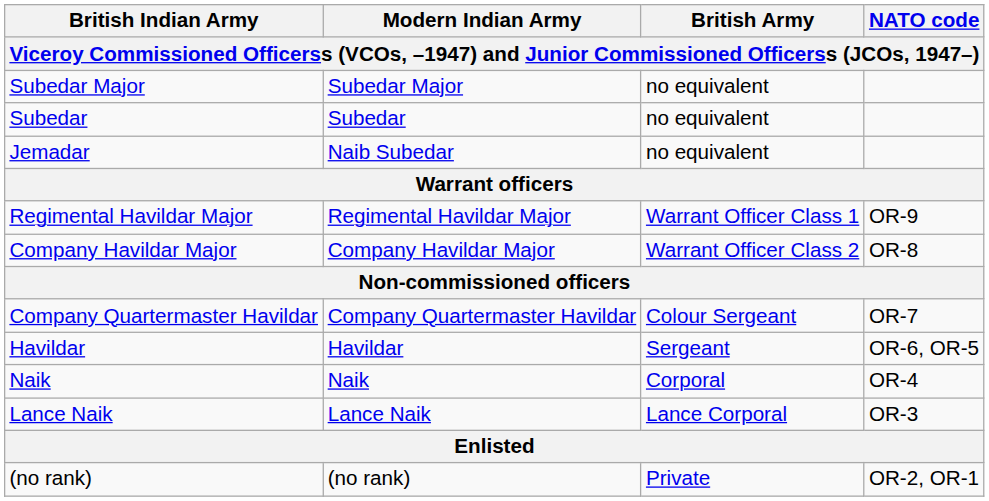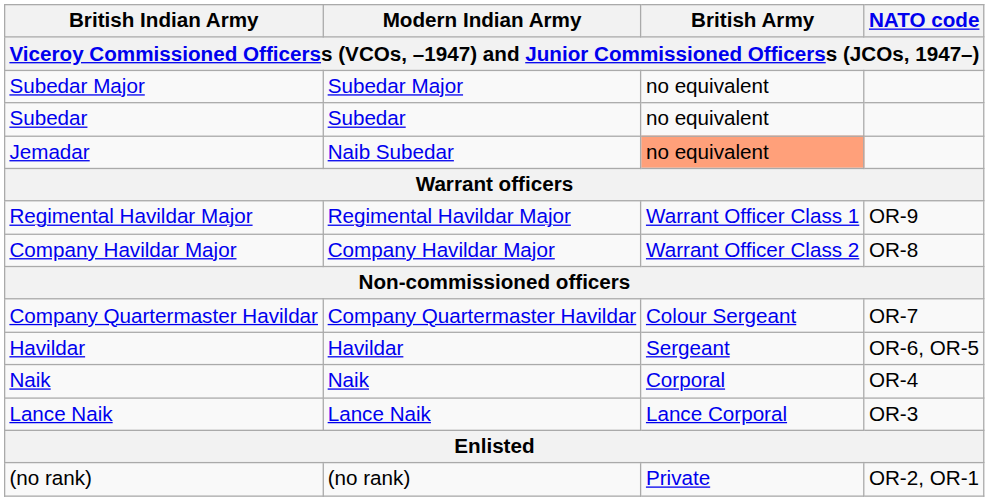(707, 151) no background -> (707, 151) lightsalmon background
